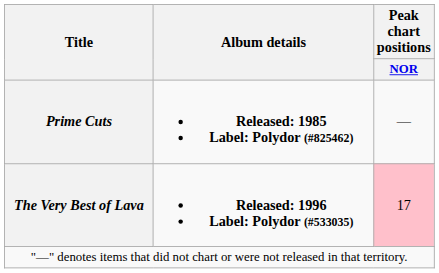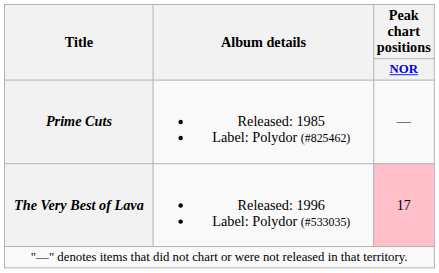(263, 130) bold -> (263, 130) normal
(263, 213) bold -> (263, 213) normal
